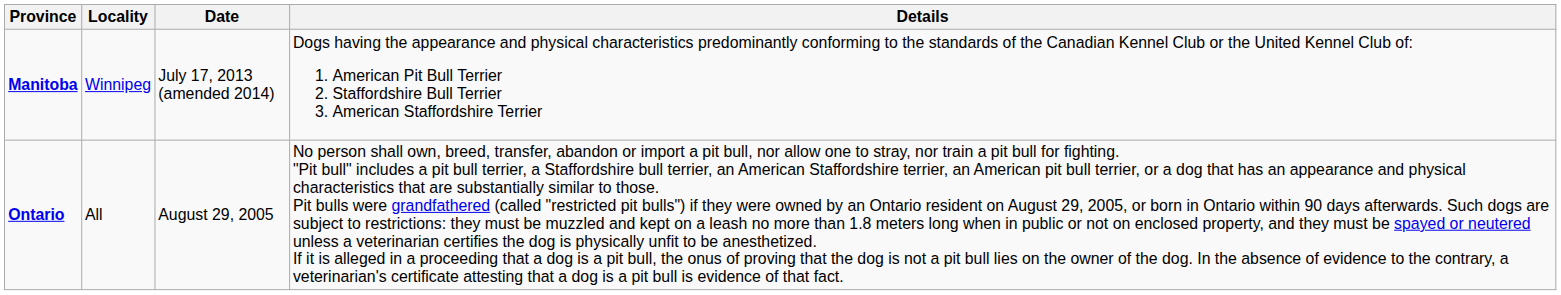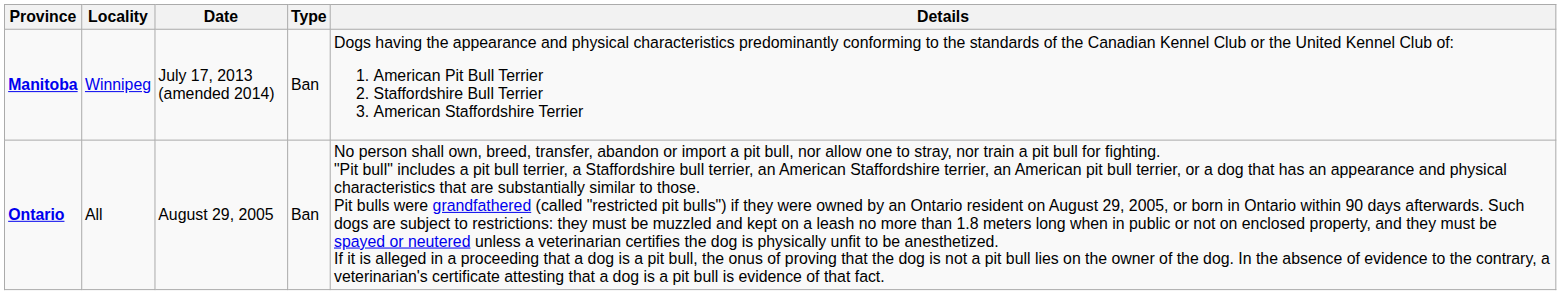+ column: (309, 17)
